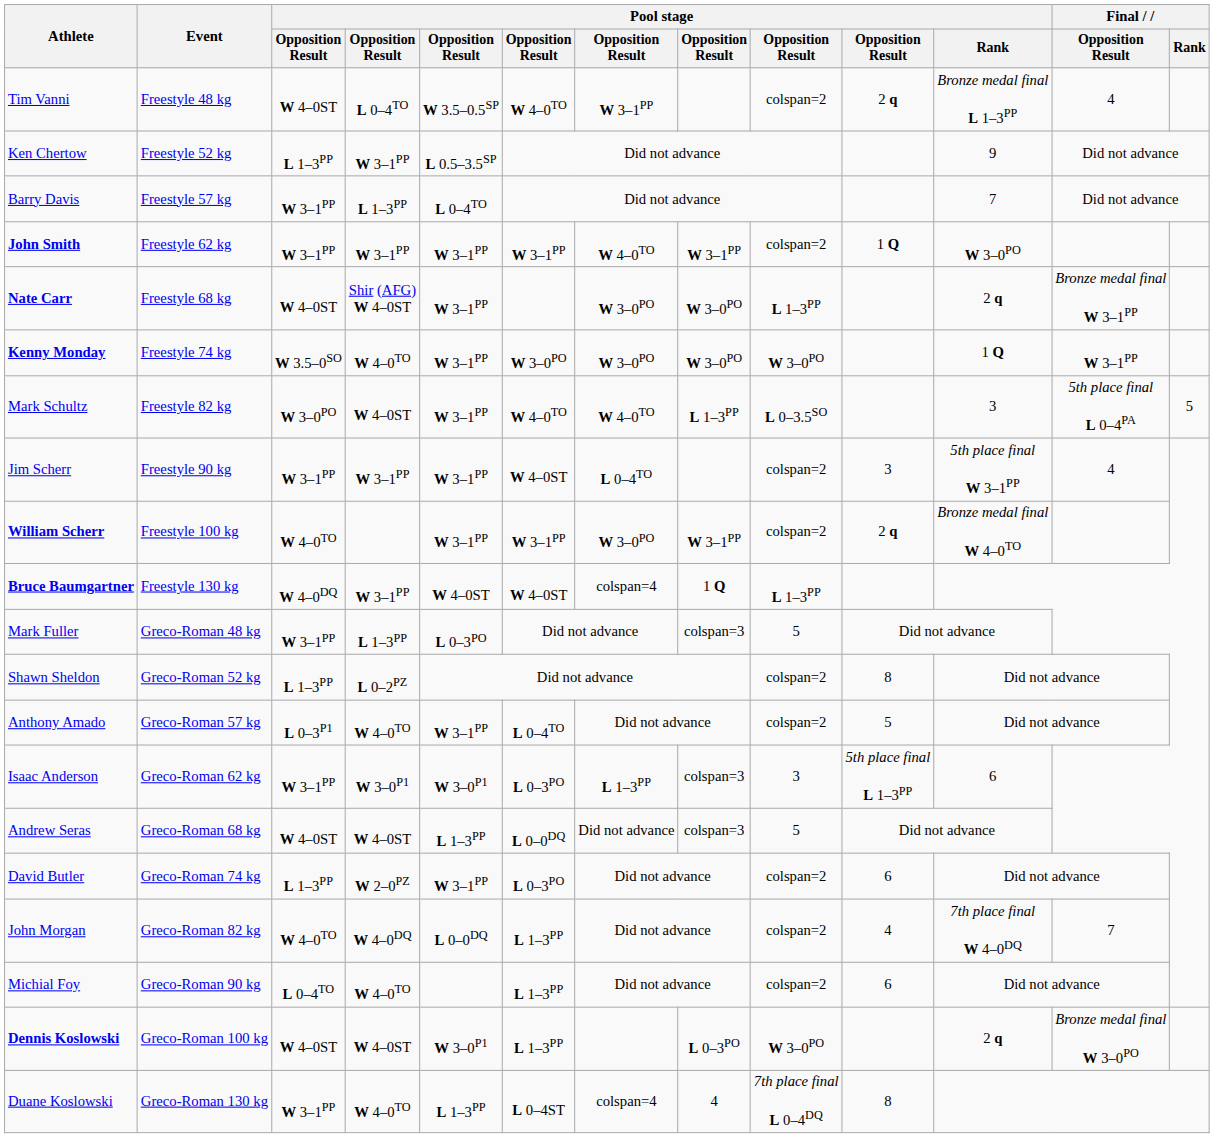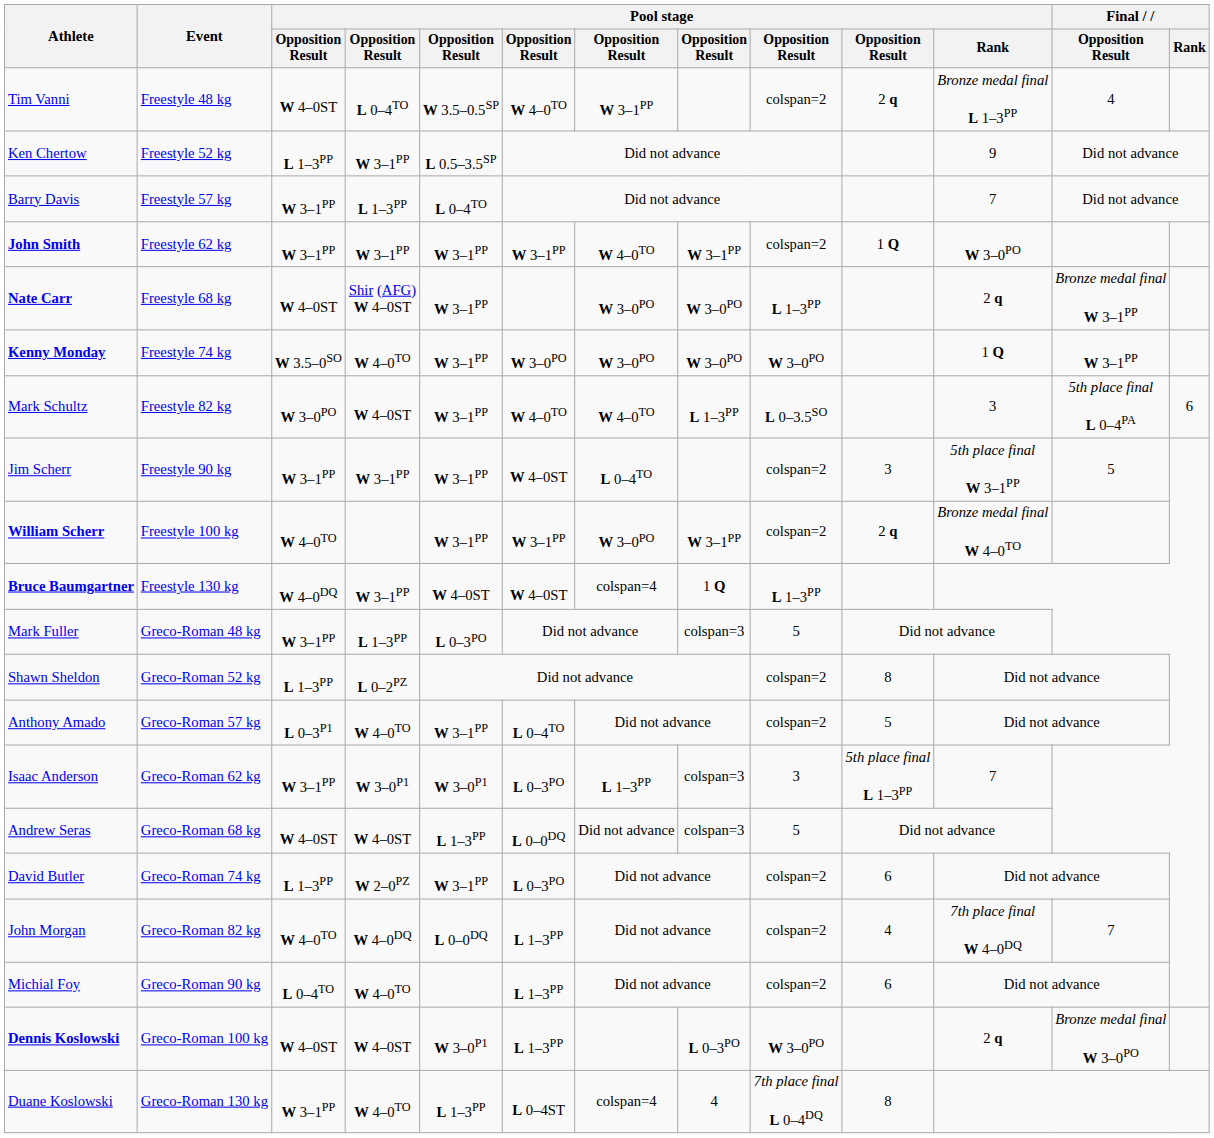(1189, 407) 5 -> (1189, 407) 6
(1111, 469) 4 -> (1111, 469) 5
(993, 777) 6 -> (993, 777) 7
